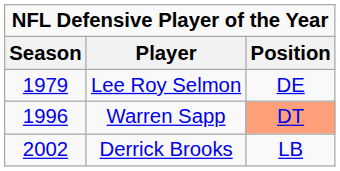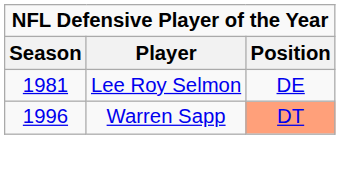(45, 85) 1979 -> (45, 85) 1981
- row: (166, 149)
